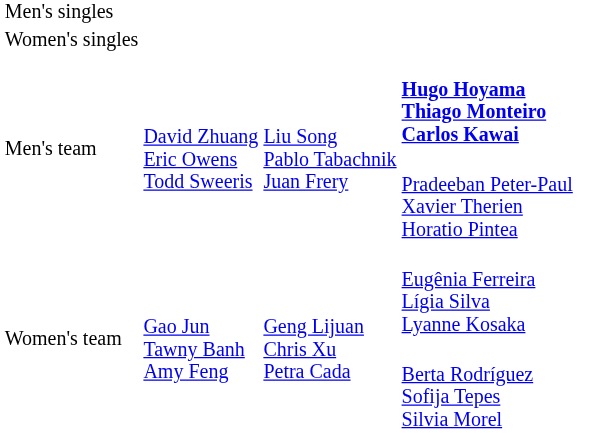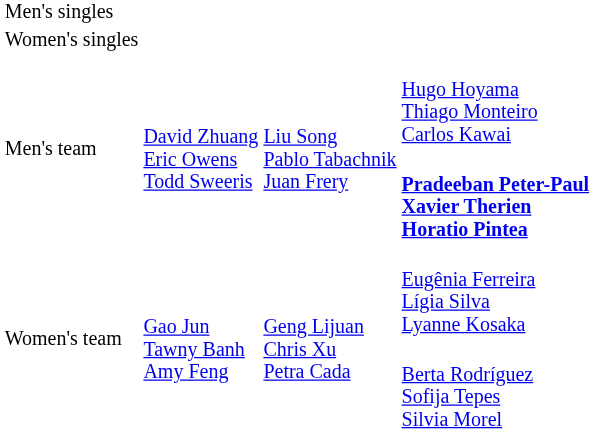(474, 111) bold -> (470, 111) normal
(487, 206) normal -> (495, 206) bold
